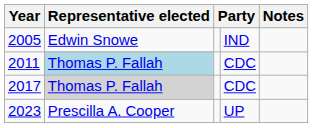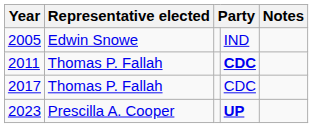(105, 63) lightblue background -> (105, 63) no background
(240, 63) normal -> (240, 63) bold
(105, 87) lightgrey background -> (105, 87) no background
(234, 110) normal -> (234, 110) bold
